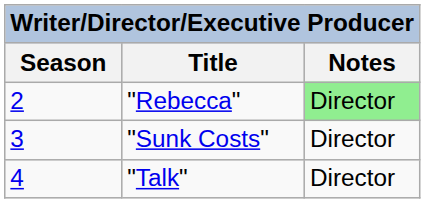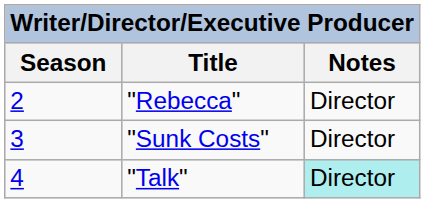(353, 100) lightgreen background -> (353, 100) no background
(353, 178) no background -> (353, 178) paleturquoise background
